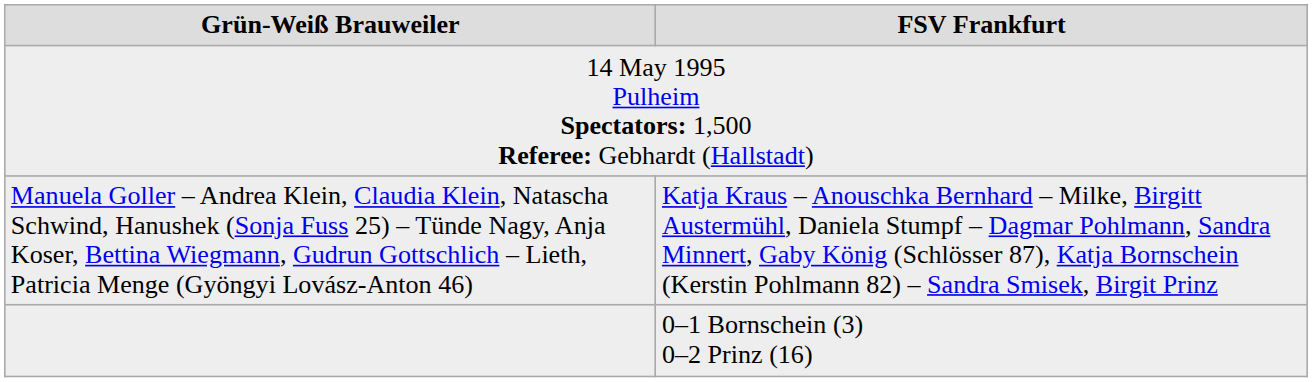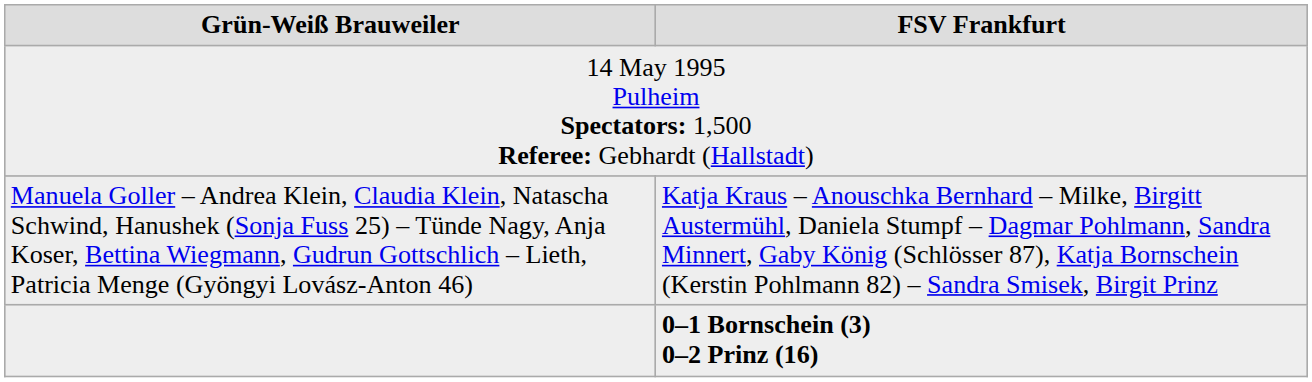(763, 339) normal -> (766, 339) bold
